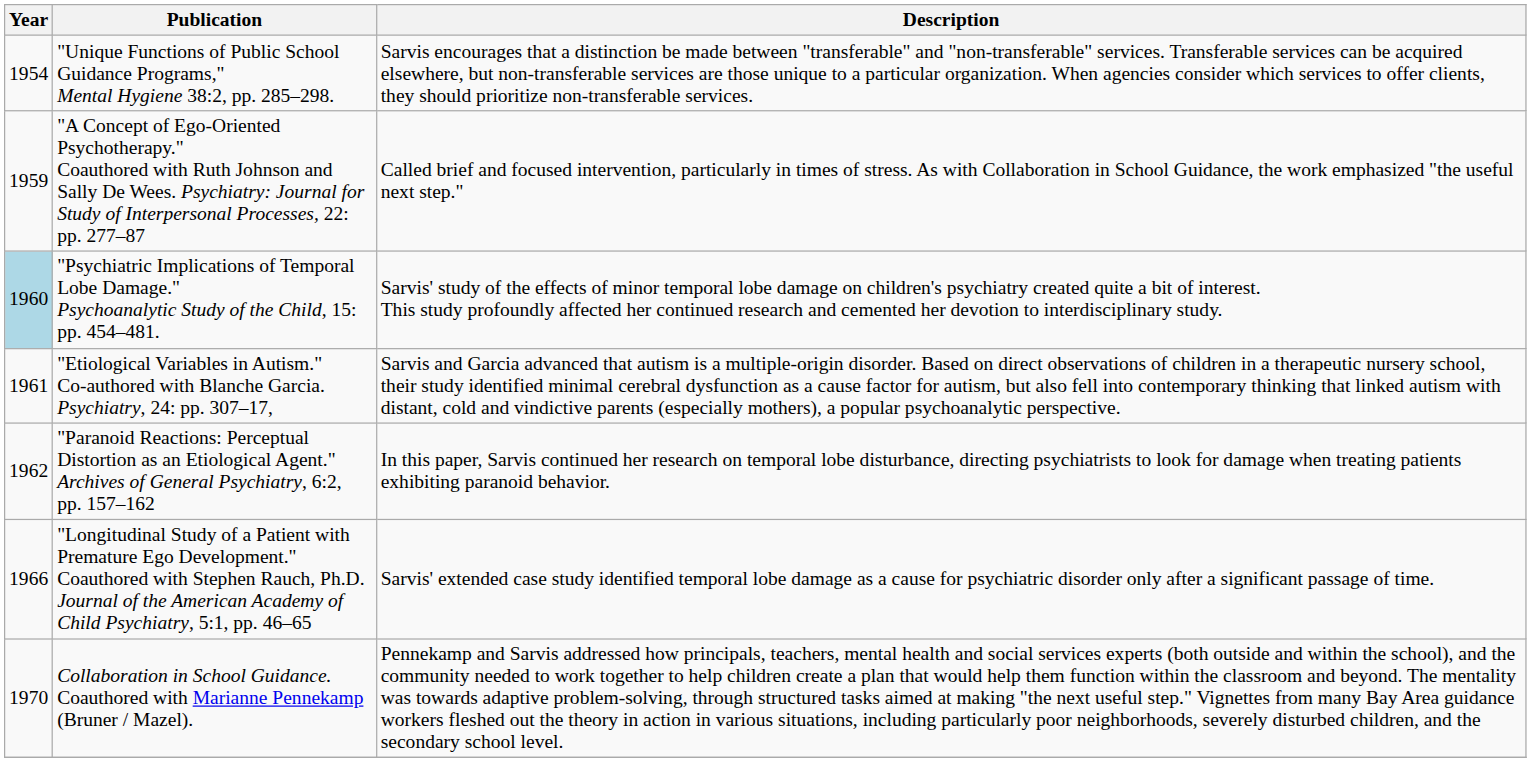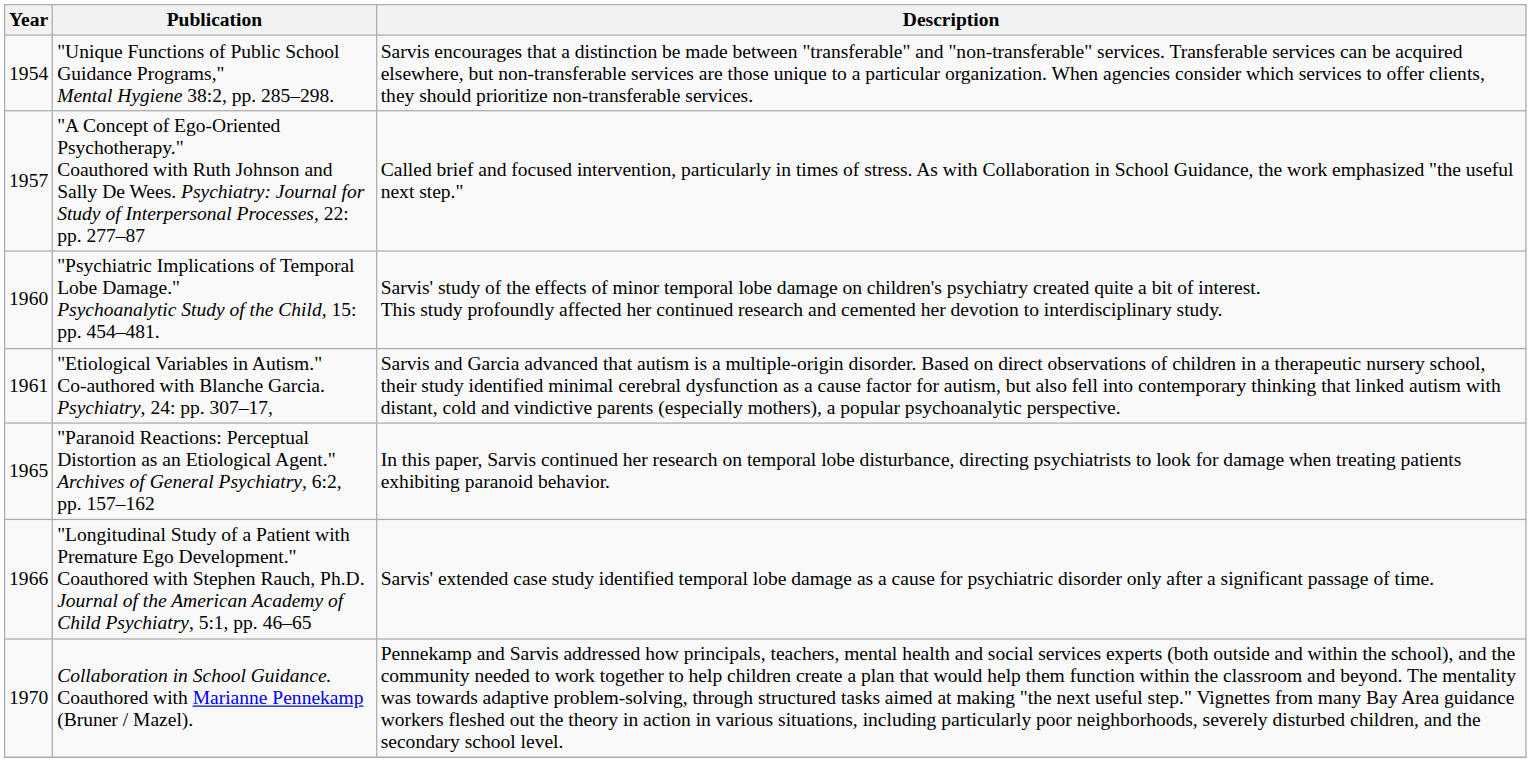(29, 180) 1959 -> (29, 180) 1957
(29, 299) lightblue background -> (29, 299) no background
(29, 471) 1962 -> (29, 471) 1965
